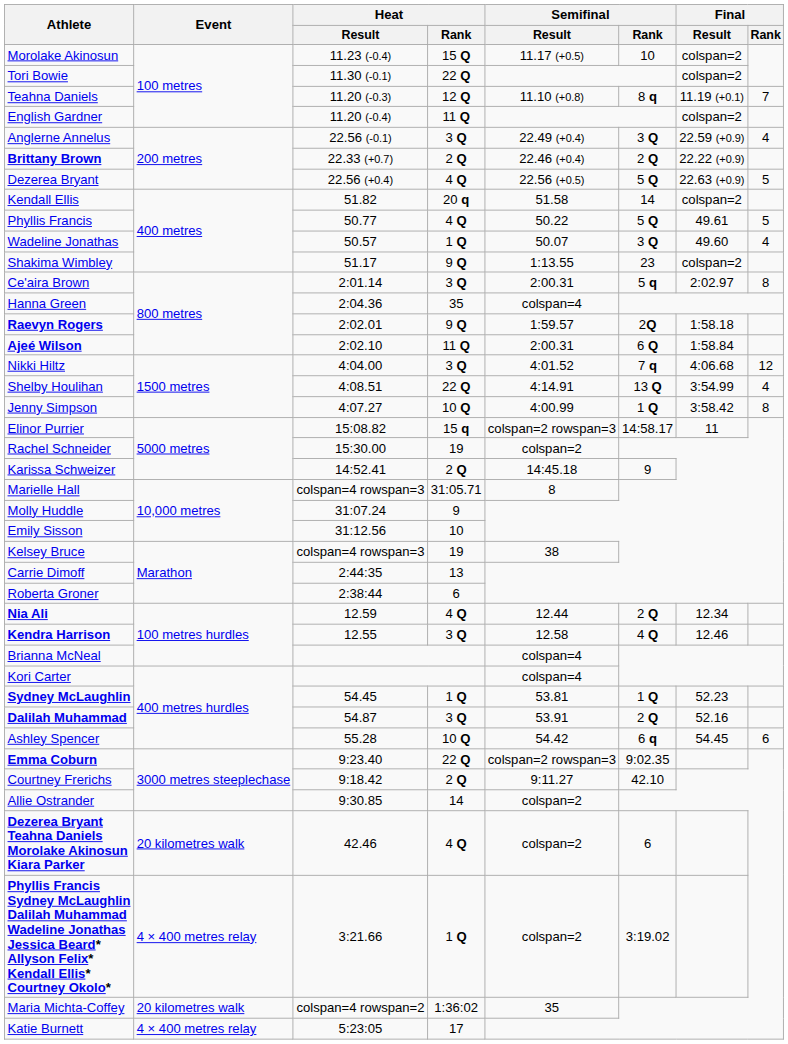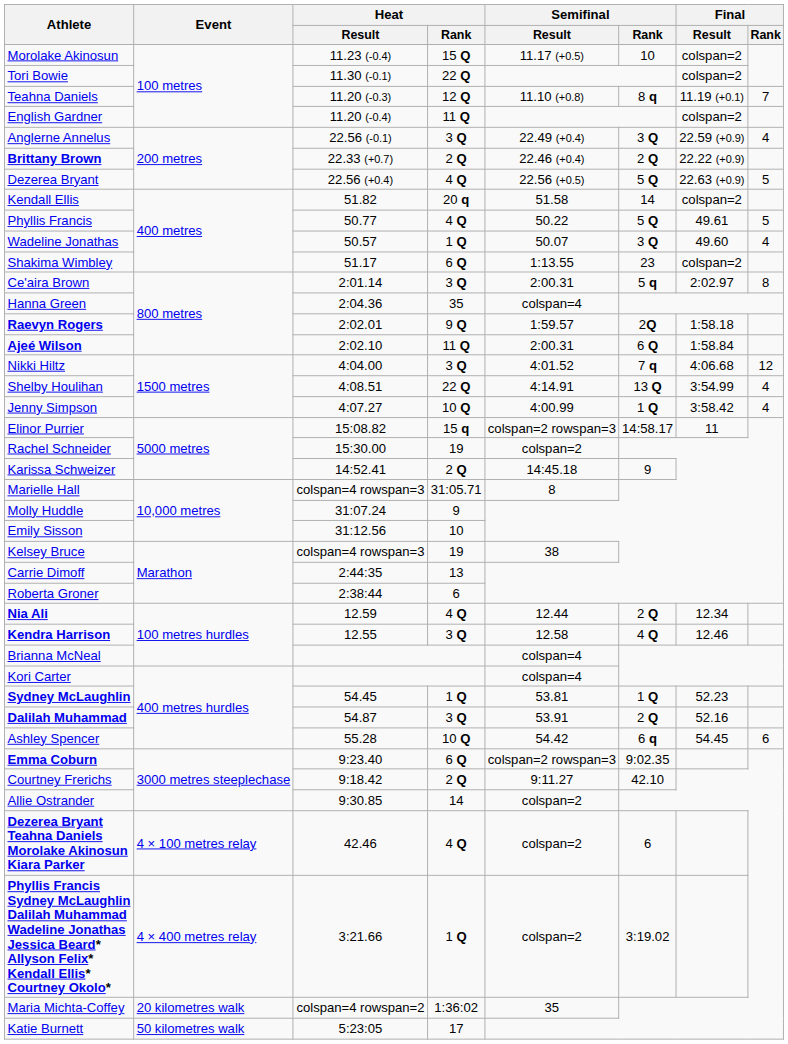(456, 262) 9 Q -> (456, 262) 6 Q
(766, 407) 8 -> (766, 407) 4
(456, 759) 22 Q -> (456, 759) 6 Q
(191, 843) 20 kilometres walk -> (197, 843) 4 × 100 metres relay
(197, 1029) 4 × 400 metres relay -> (191, 1029) 50 kilometres walk
